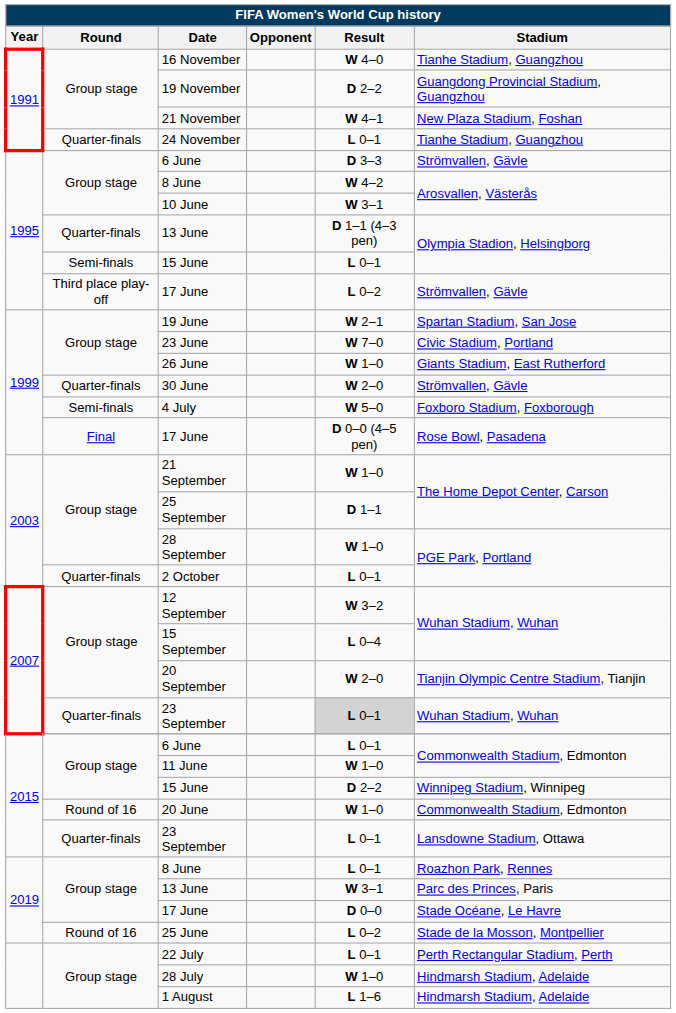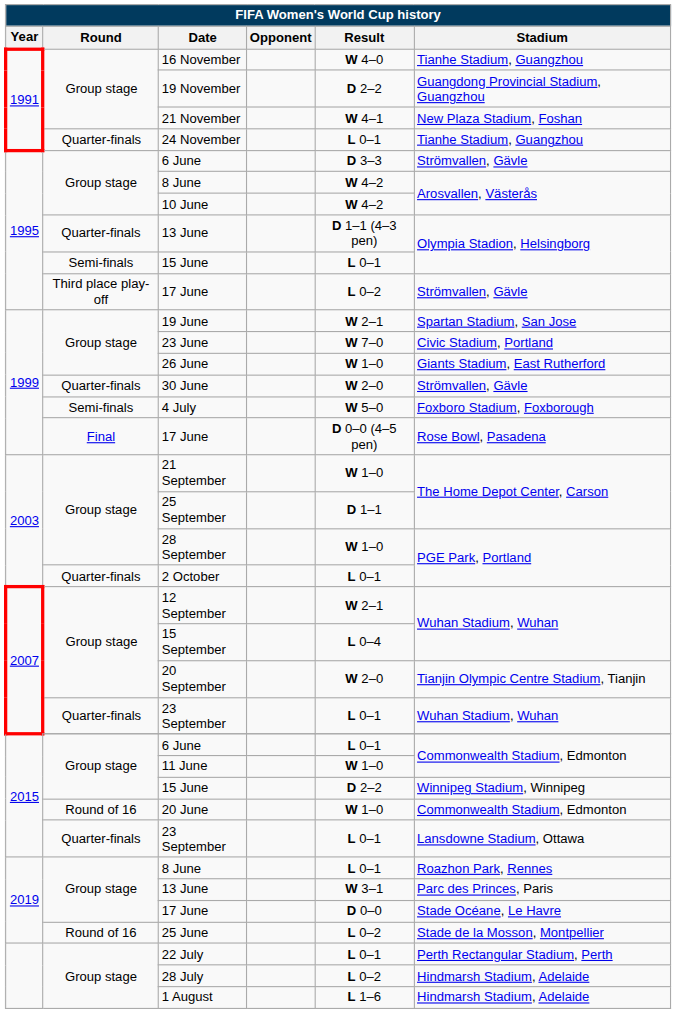(364, 204) W 3–1 -> (364, 204) W 4–2
(364, 605) W 3–2 -> (364, 605) W 2–1
(364, 716) lightgrey background -> (364, 716) no background
(364, 976) W 1–0 -> (364, 976) L 0–2
